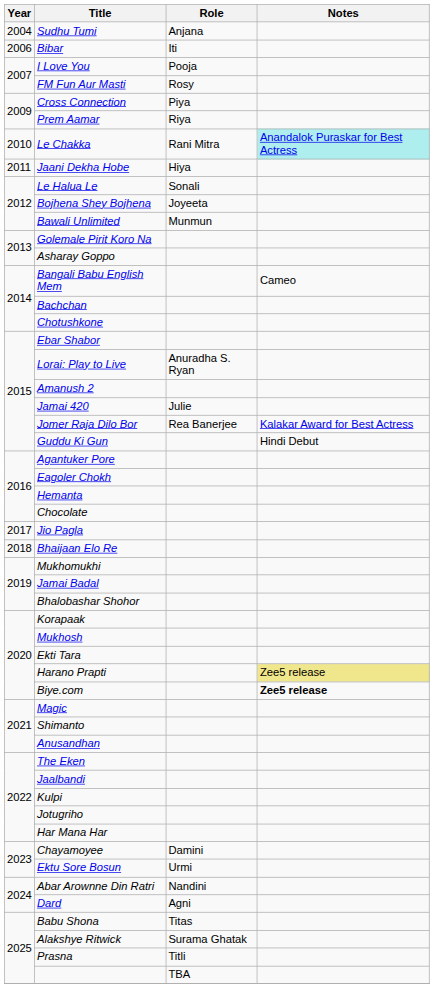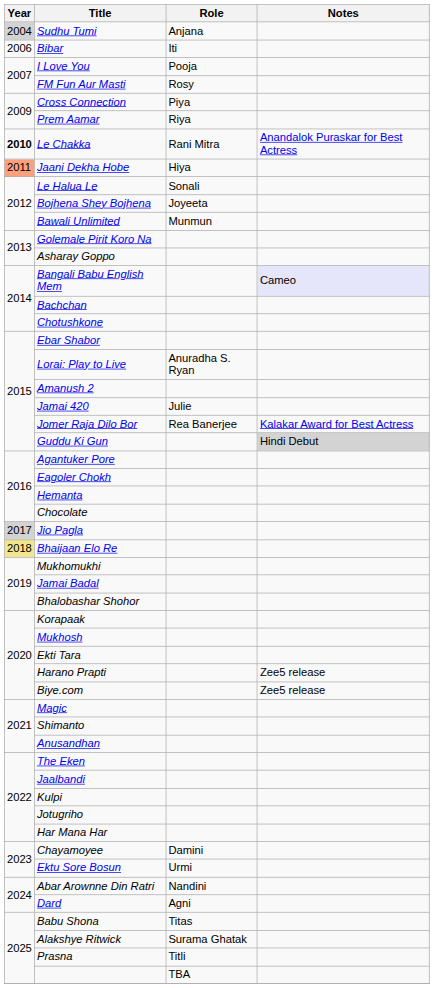(19, 31) no background -> (19, 31) lightgrey background
(19, 144) normal -> (19, 144) bold
(331, 144) paleturquoise background -> (331, 144) no background
(19, 168) no background -> (19, 168) lightsalmon background
(278, 280) no background -> (278, 280) lavender background
(289, 441) no background -> (289, 441) lightgrey background
(19, 530) no background -> (19, 530) lightgrey background
(19, 548) no background -> (19, 548) khaki background
(293, 672) khaki background -> (293, 672) no background
(294, 690) bold -> (293, 690) normal
